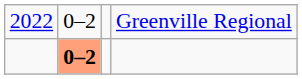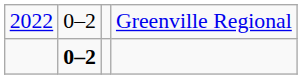(80, 56) lightsalmon background -> (80, 56) no background
